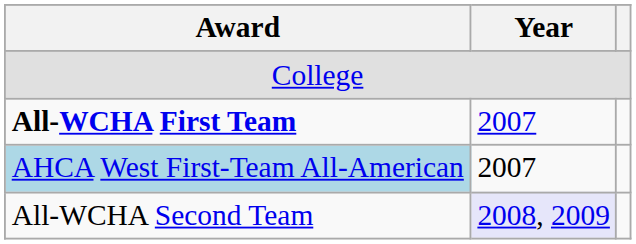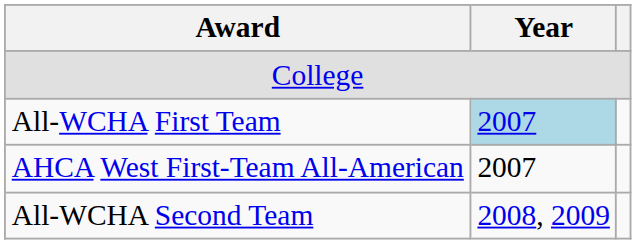(154, 121) bold -> (146, 121) normal
(507, 121) no background -> (507, 121) lightblue background
(238, 167) lightblue background -> (238, 167) no background
(544, 214) lavender background -> (544, 214) no background
